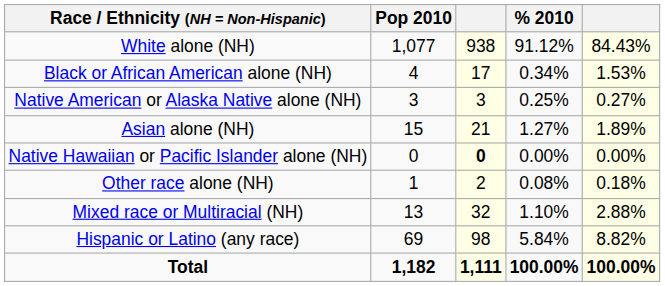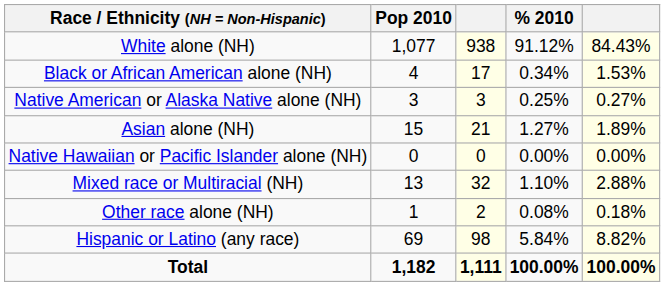(481, 156) bold -> (481, 156) normal
rows swapped: (188, 184) <-> (188, 211)
